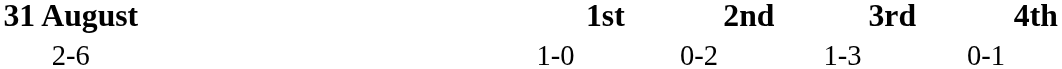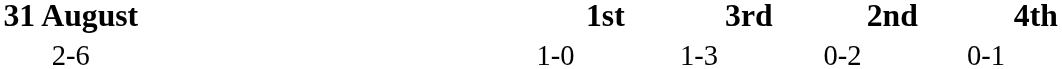columns swapped: (749, 15) <-> (892, 15)
